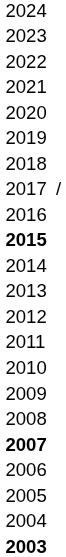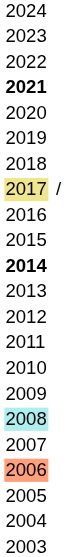(26, 87) normal -> (26, 87) bold
(26, 189) no background -> (26, 189) khaki background
(26, 240) bold -> (26, 240) normal
(26, 266) normal -> (26, 266) bold
(26, 419) no background -> (26, 419) paleturquoise background
(26, 444) bold -> (26, 444) normal
(26, 470) no background -> (26, 470) lightsalmon background
(26, 546) bold -> (26, 546) normal
